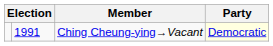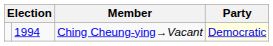(27, 31) 1991 -> (27, 31) 1994
